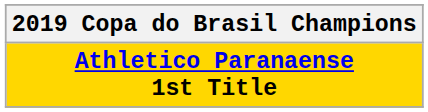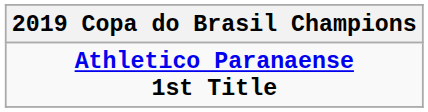(214, 75) gold background -> (214, 75) no background
